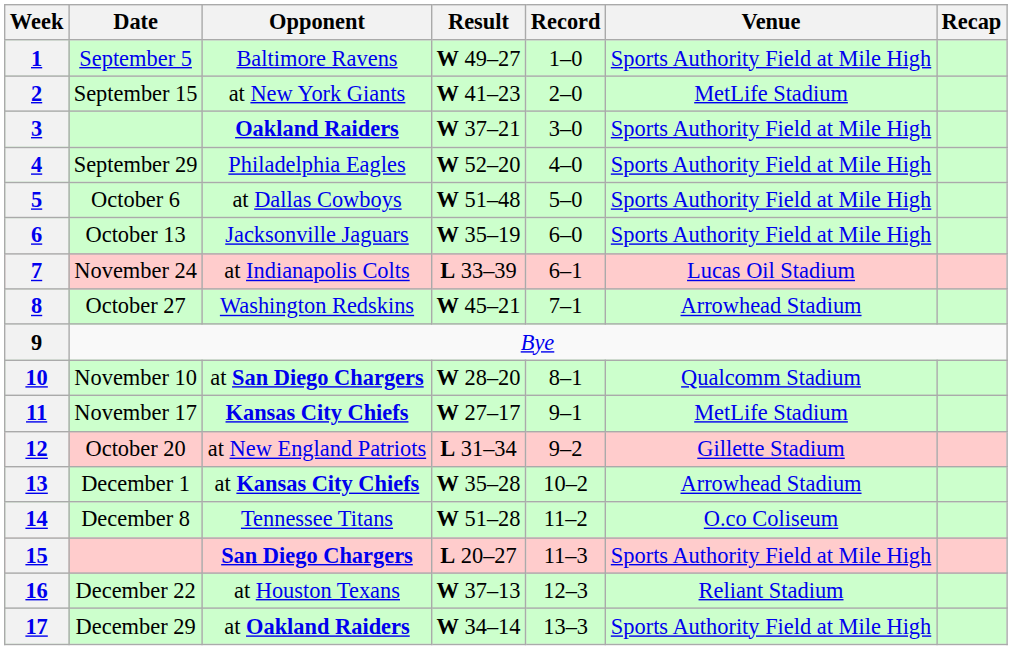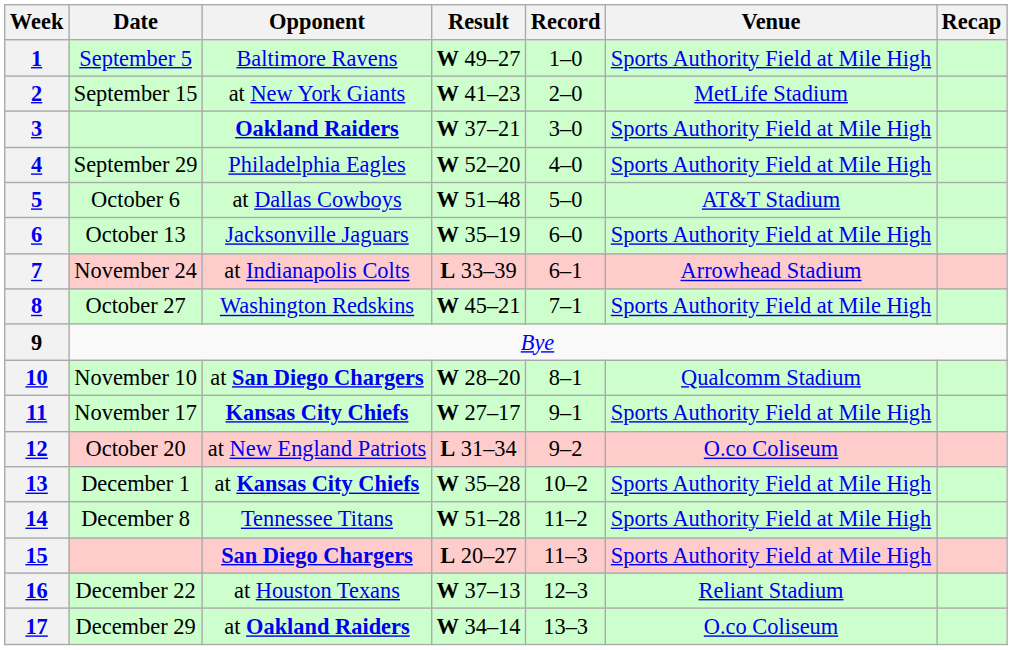(771, 199) Sports Authority Field at Mile High -> (771, 199) AT&T Stadium
(771, 270) Lucas Oil Stadium -> (771, 270) Arrowhead Stadium
(771, 306) Arrowhead Stadium -> (771, 306) Sports Authority Field at Mile High
(771, 413) MetLife Stadium -> (771, 413) Sports Authority Field at Mile High
(771, 448) Gillette Stadium -> (771, 448) O.co Coliseum
(771, 484) Arrowhead Stadium -> (771, 484) Sports Authority Field at Mile High
(771, 519) O.co Coliseum -> (771, 519) Sports Authority Field at Mile High
(771, 626) Sports Authority Field at Mile High -> (771, 626) O.co Coliseum
